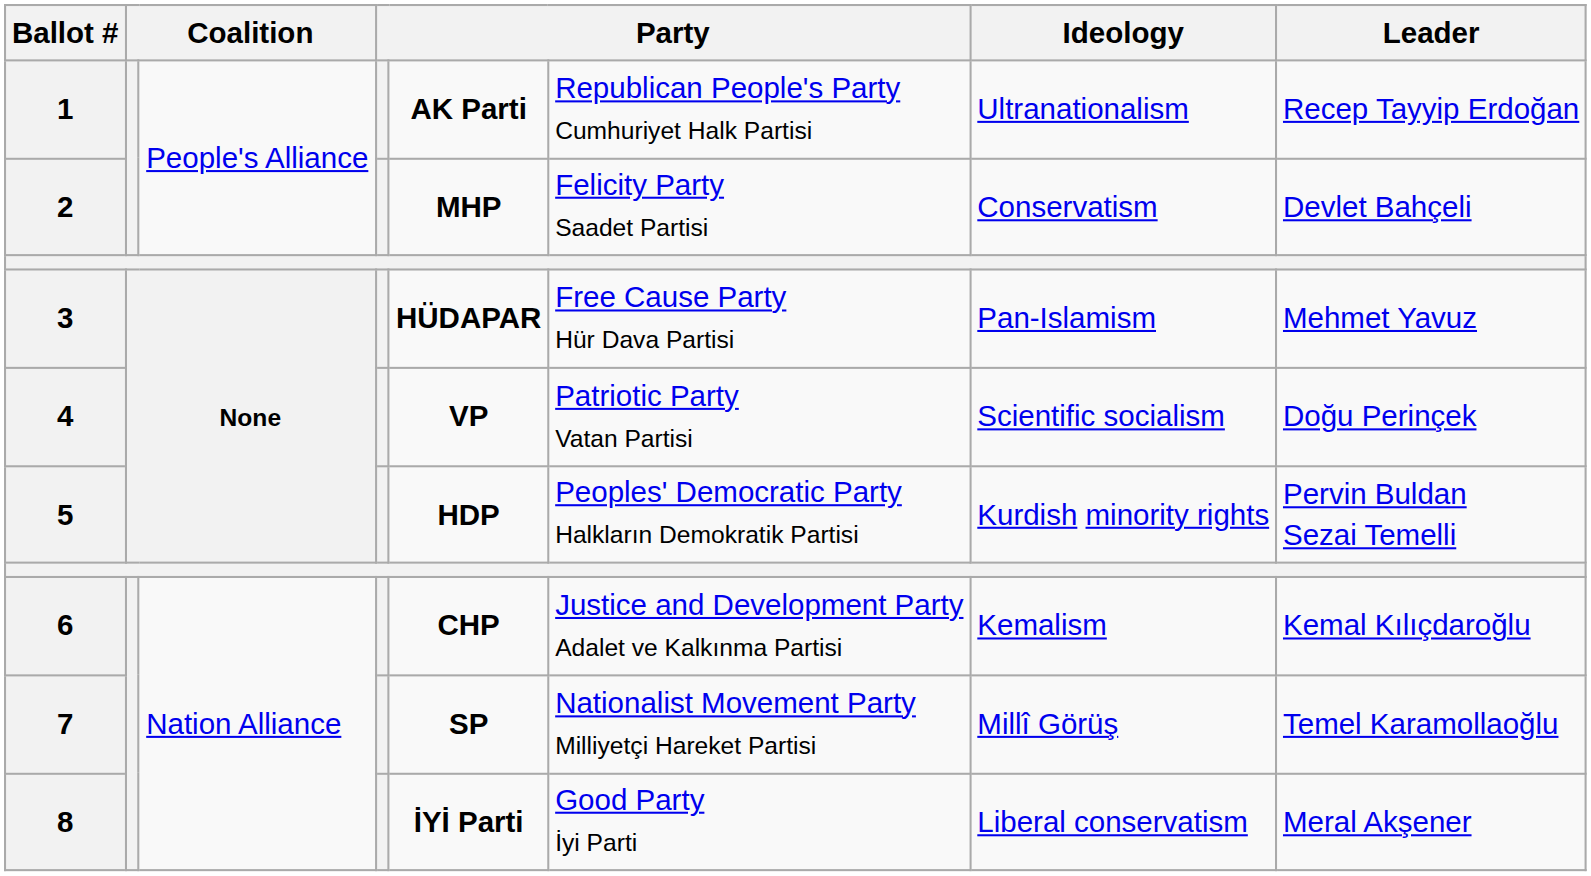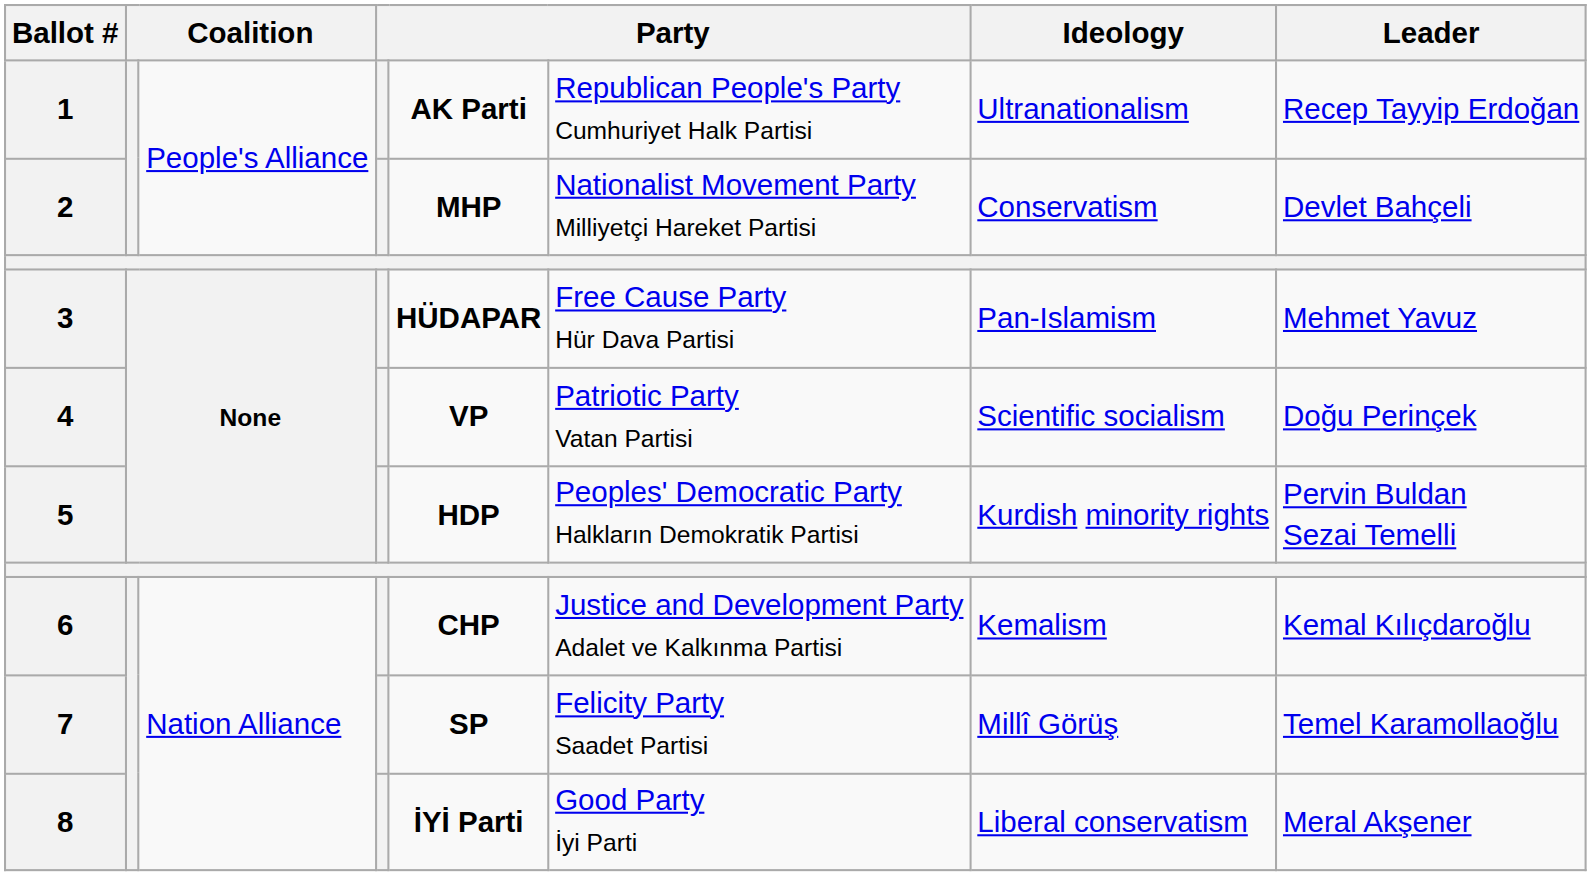(640, 206) Felicity Party Saadet Partisi -> (736, 206) Nationalist Movement Party Milliyetçi Hareket Partisi
(736, 723) Nationalist Movement Party Milliyetçi Hareket Partisi -> (640, 723) Felicity Party Saadet Partisi
